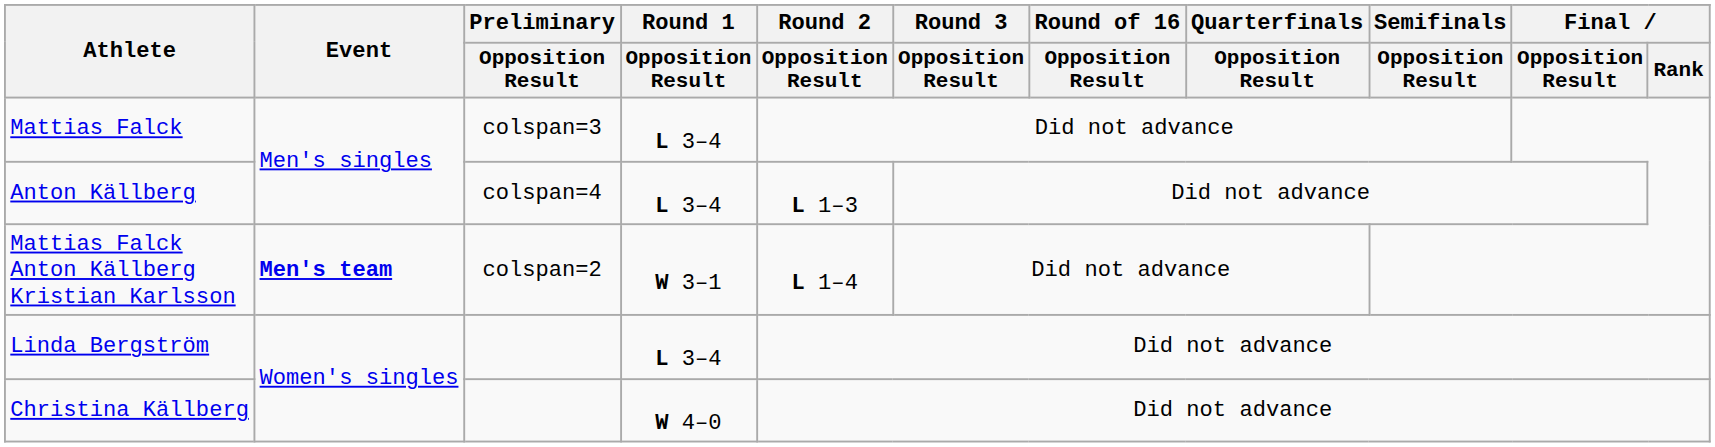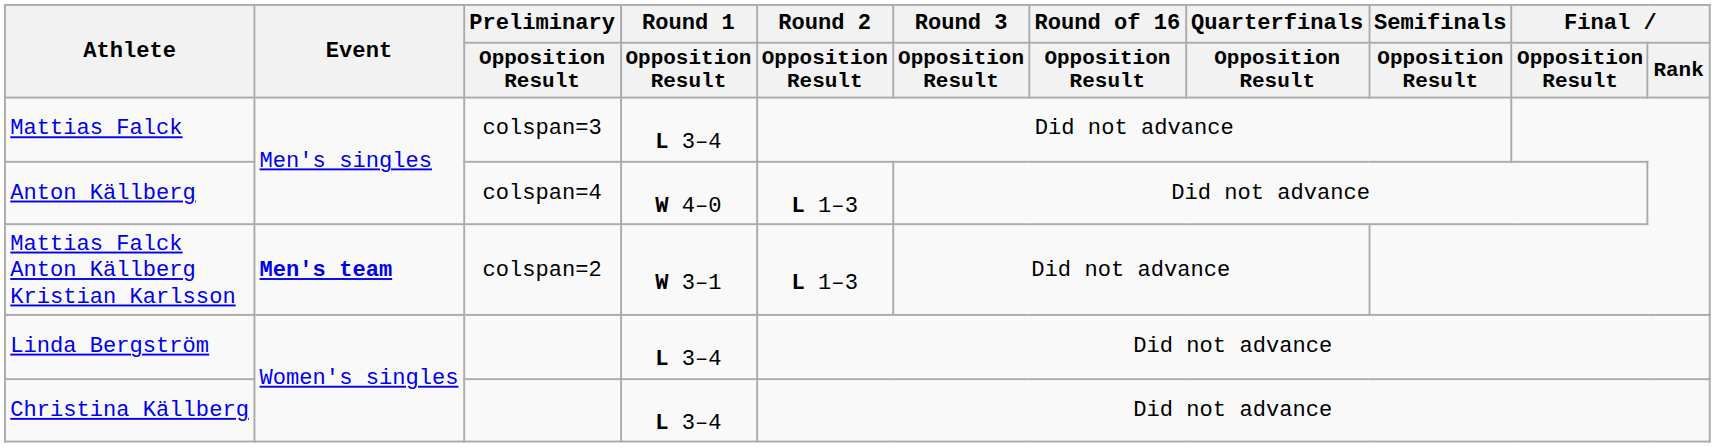(688, 206) L 3–4 -> (688, 206) W 4–0
(825, 283) L 1–4 -> (825, 283) L 1–3
(688, 423) W 4–0 -> (688, 423) L 3–4
